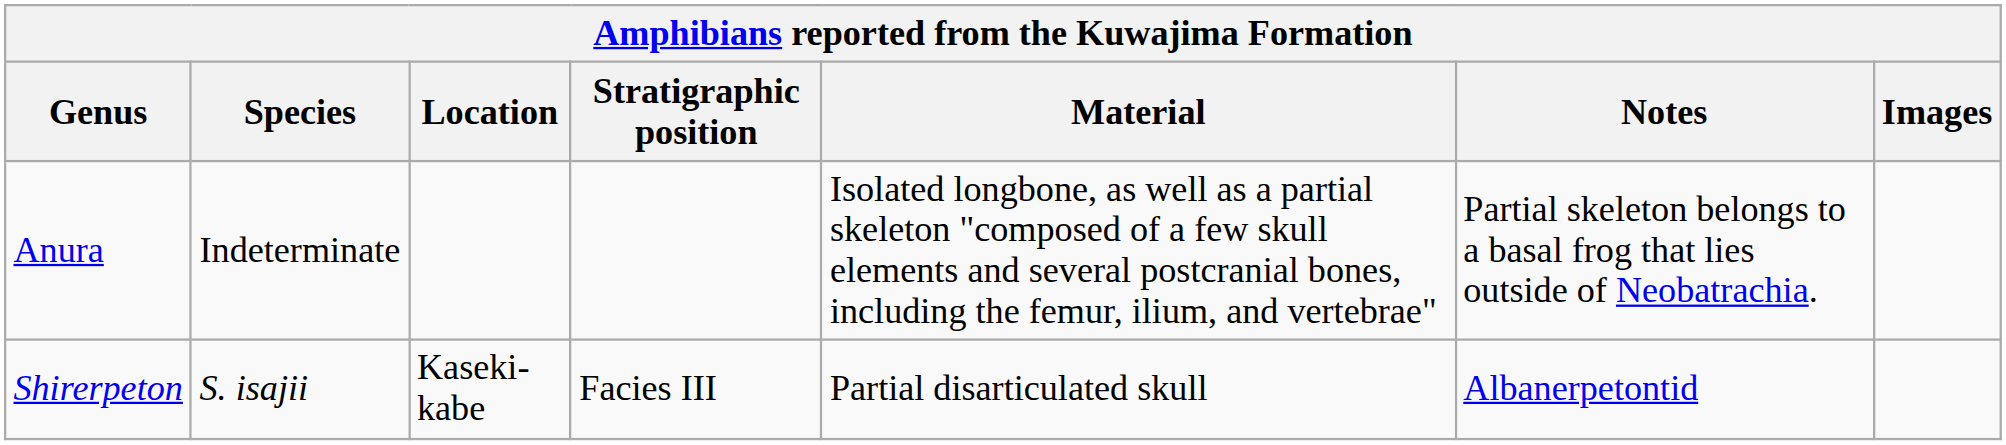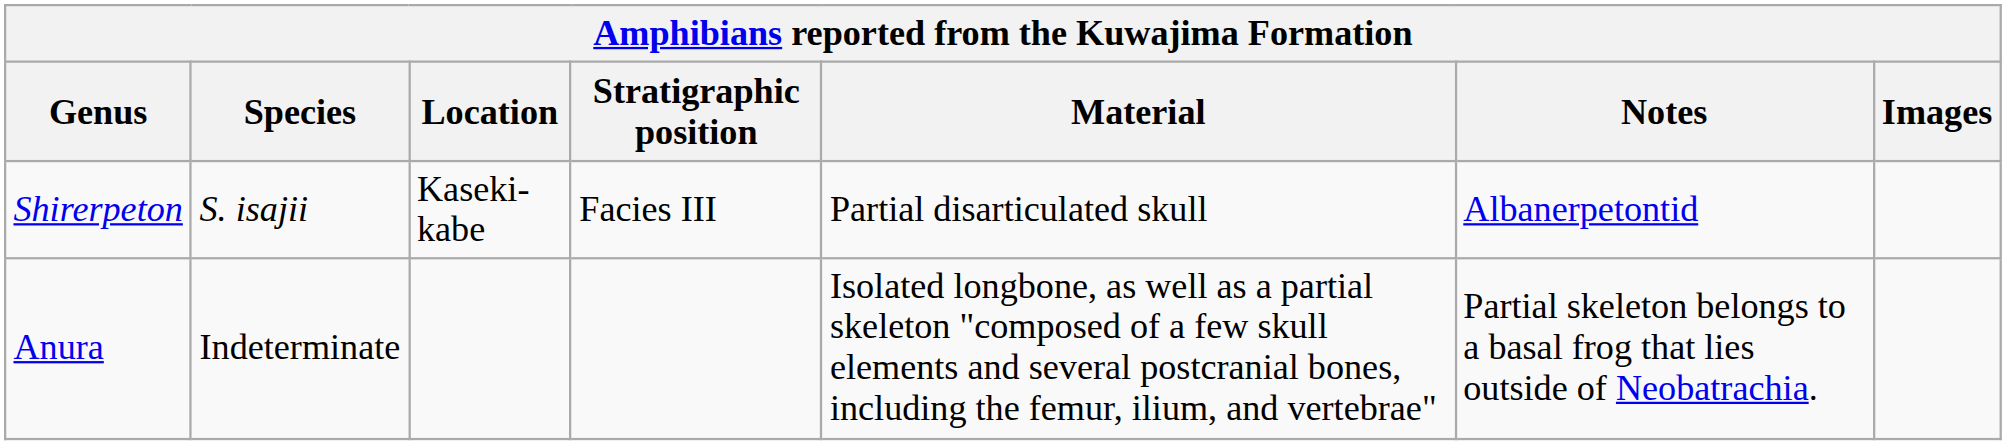rows swapped: (98, 388) <-> (59, 249)
